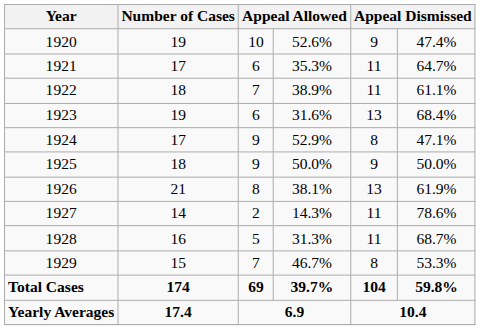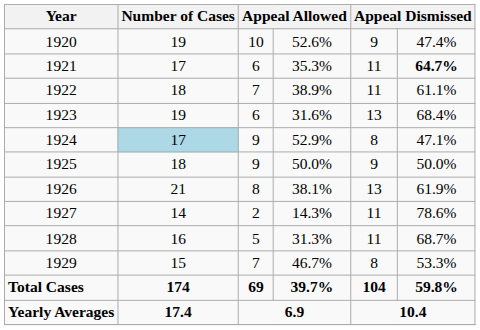(437, 66) normal -> (437, 66) bold
(178, 139) no background -> (178, 139) lightblue background
